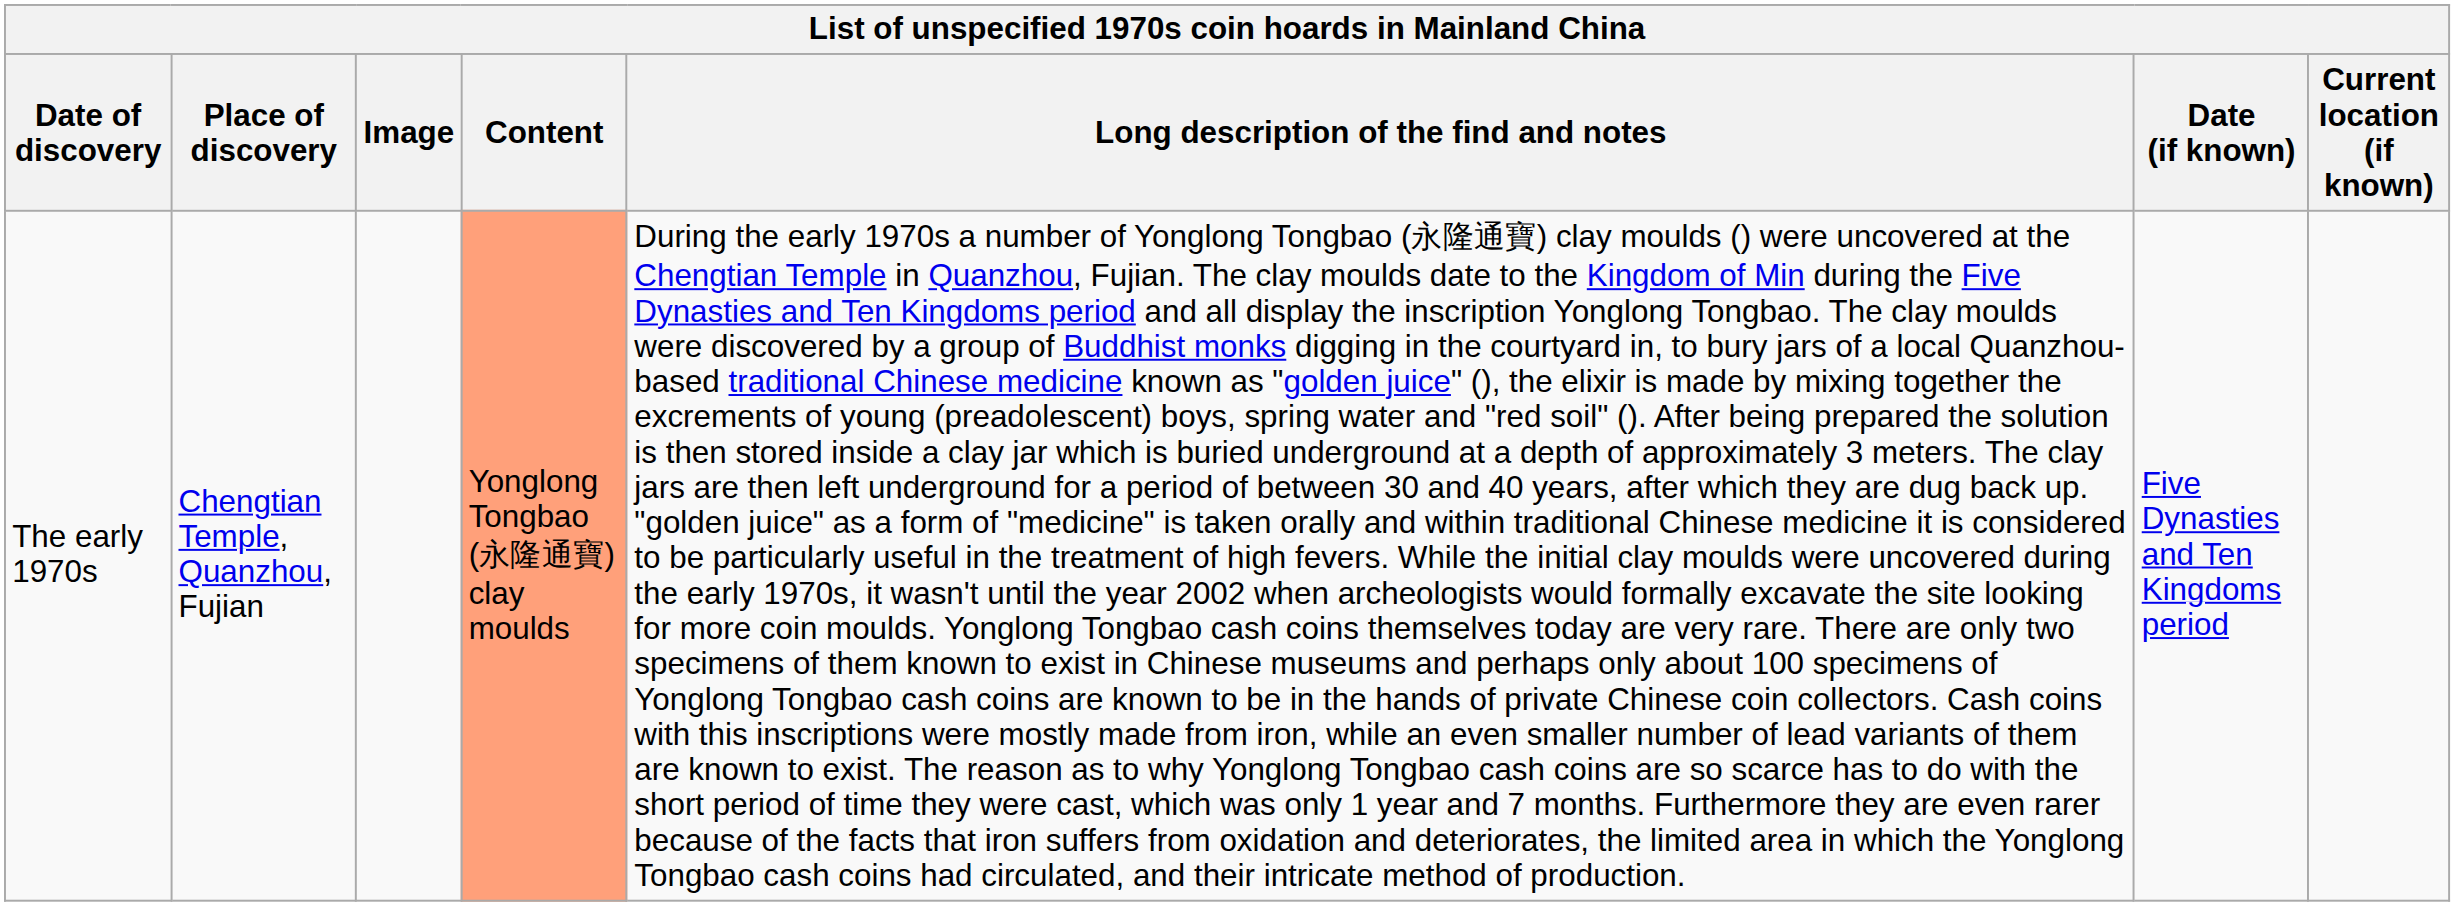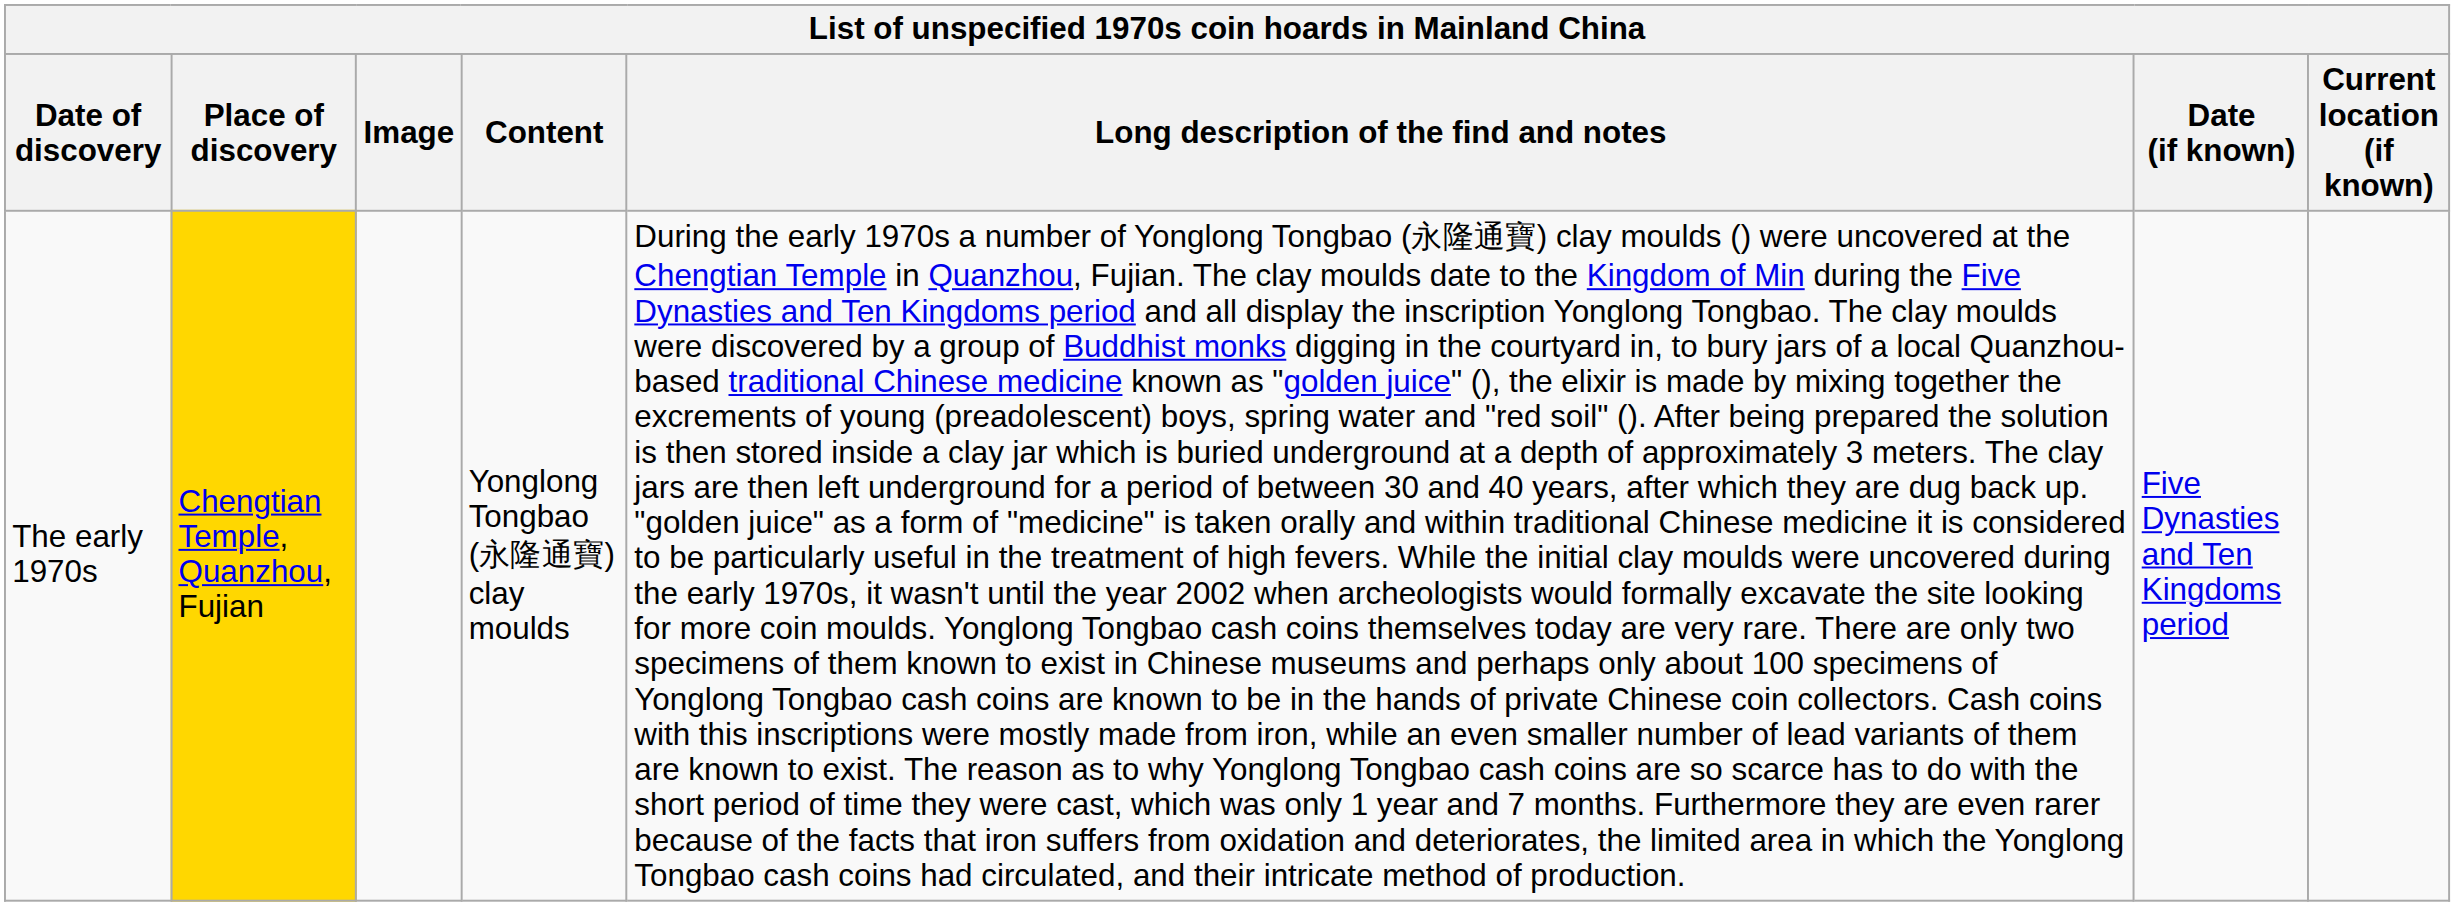(255, 555) no background -> (255, 555) gold background
(542, 555) lightsalmon background -> (542, 555) no background
